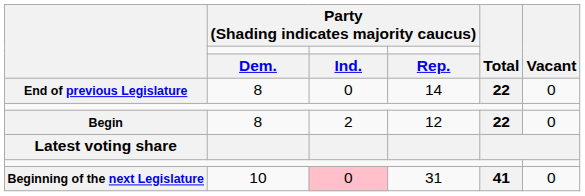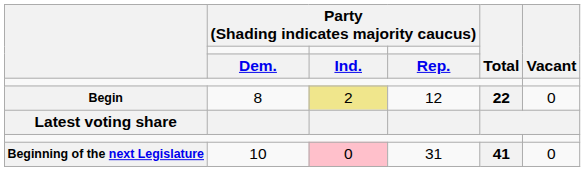- row: (106, 91)
(348, 122) no background -> (348, 97) khaki background
